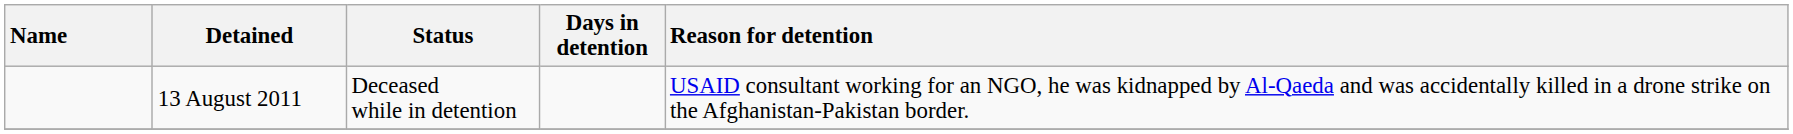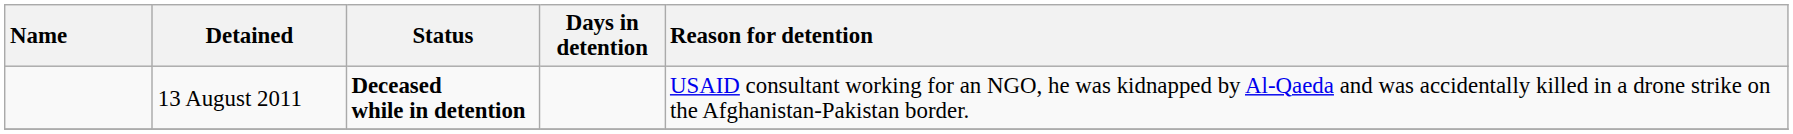(434, 97) normal -> (438, 97) bold
